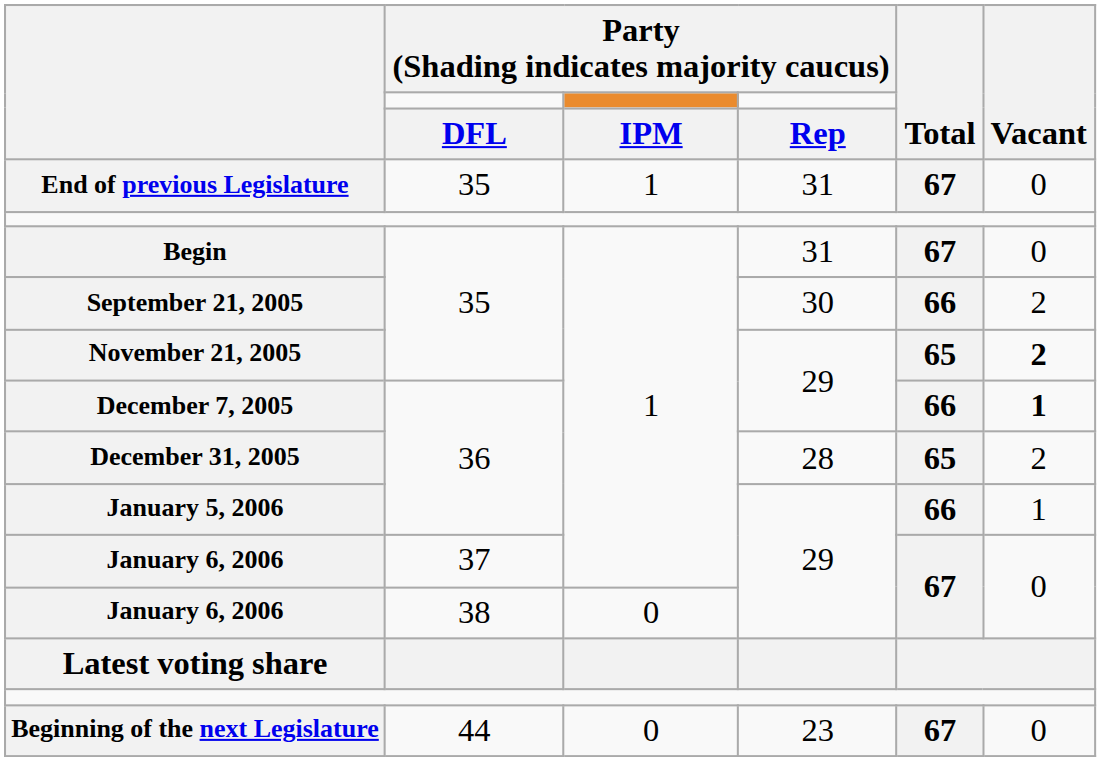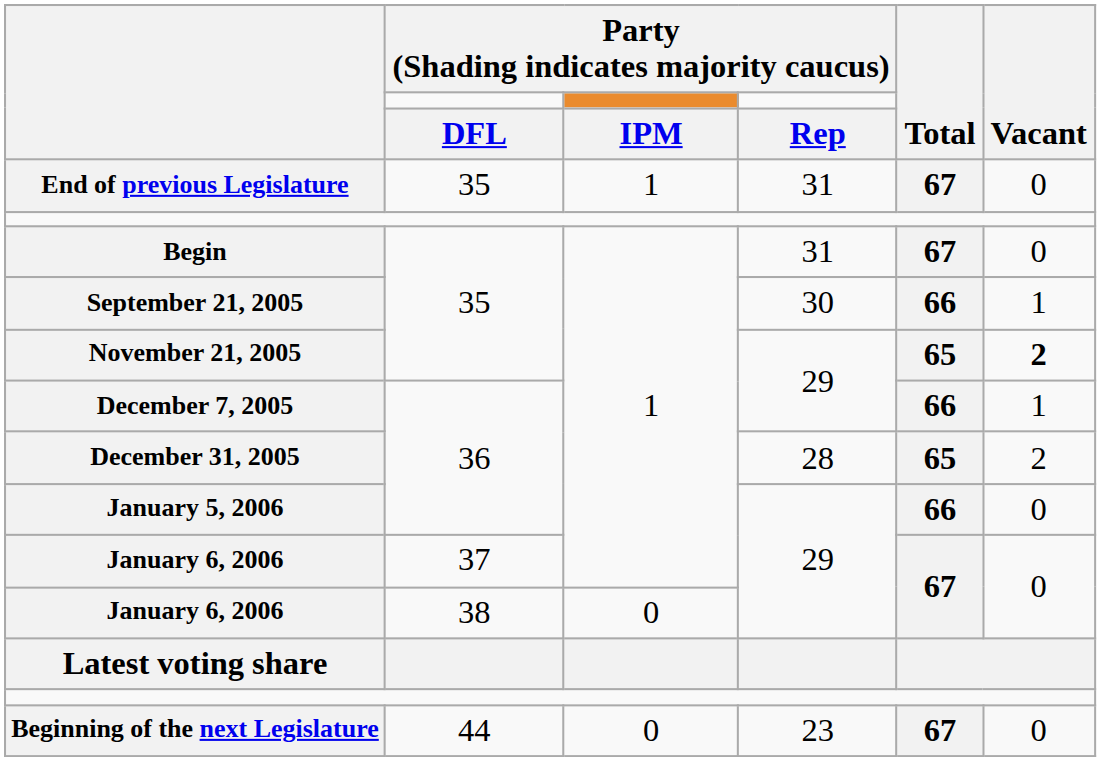(1039, 302) 2 -> (1039, 302) 1
(1039, 405) bold -> (1039, 405) normal
(1039, 508) 1 -> (1039, 508) 0
